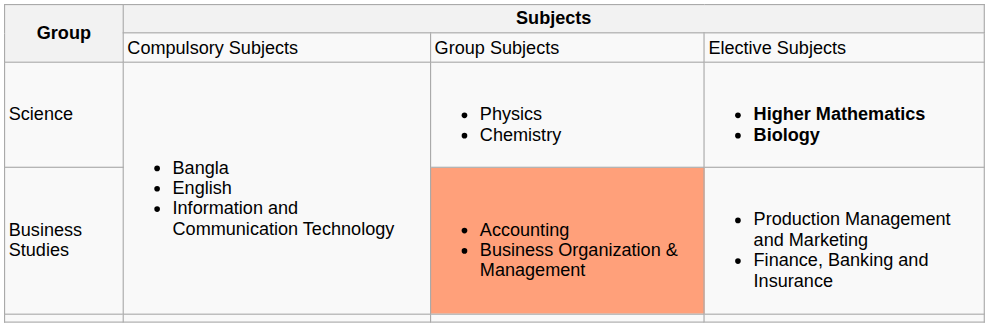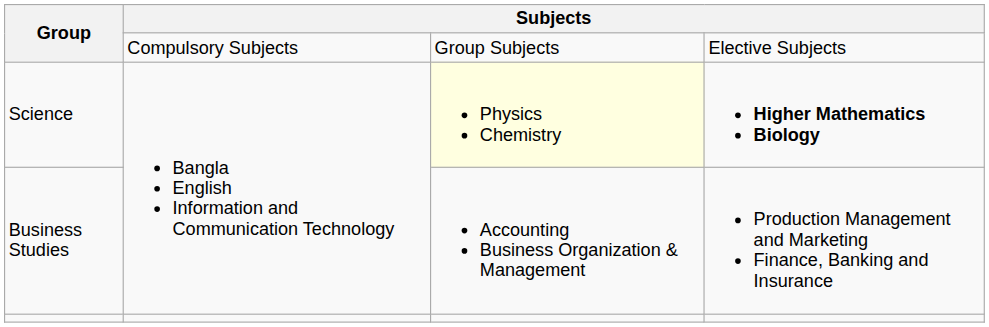(567, 125) no background -> (567, 125) lightyellow background
(567, 251) lightsalmon background -> (567, 251) no background
